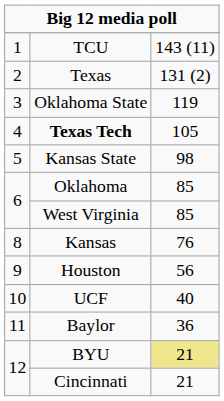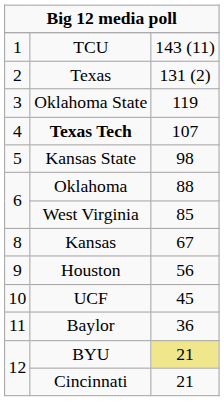(185, 130) 105 -> (185, 130) 107
(185, 186) 85 -> (185, 186) 88
(185, 242) 76 -> (185, 242) 67
(185, 298) 40 -> (185, 298) 45
